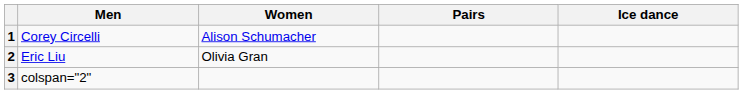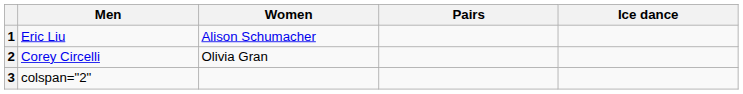(60, 36) Corey Circelli -> (43, 36) Eric Liu
(43, 57) Eric Liu -> (60, 57) Corey Circelli
